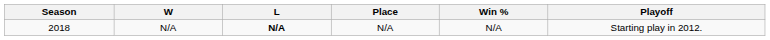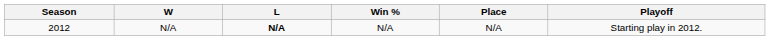columns swapped: (494, 12) <-> (385, 12)
(59, 27) 2018 -> (59, 27) 2012
